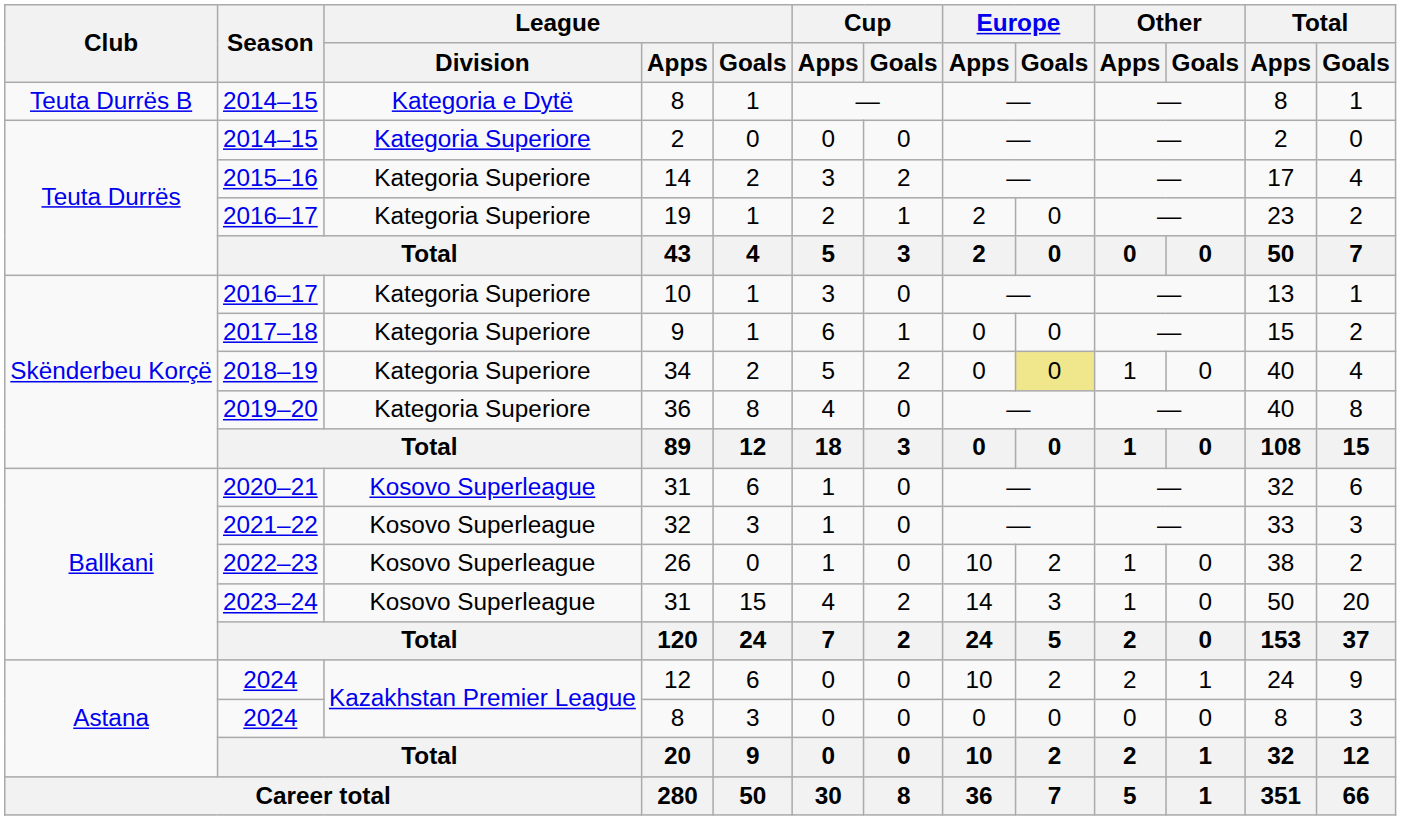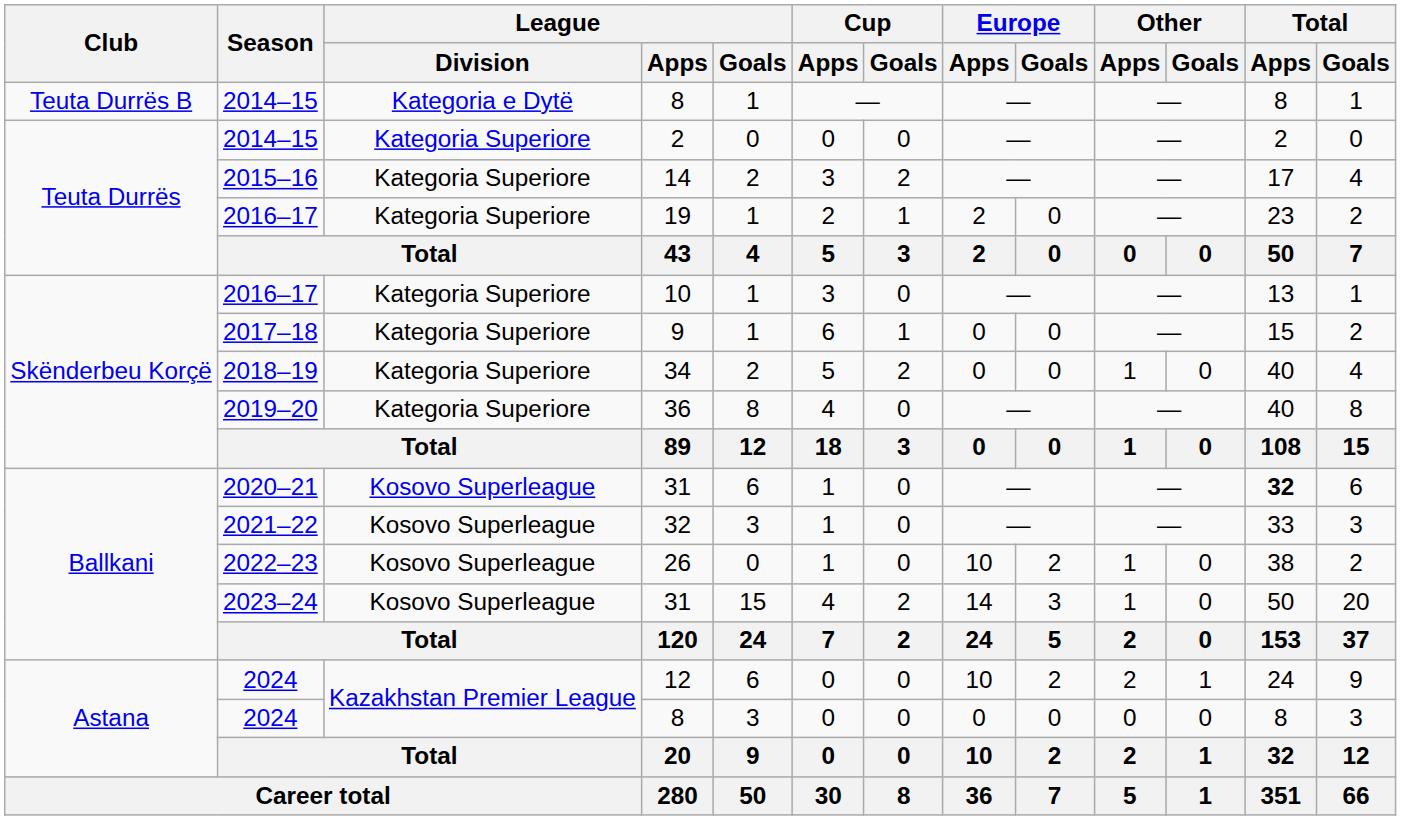(1054, 370) khaki background -> (1054, 370) no background
(1281, 486) normal -> (1281, 486) bold
